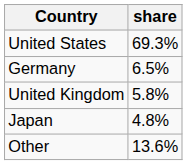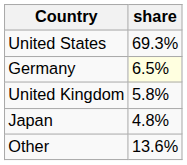(151, 69) no background -> (151, 69) lightyellow background
